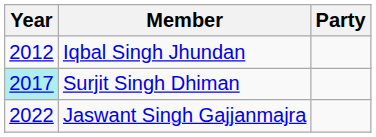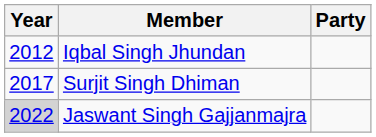(31, 83) paleturquoise background -> (31, 83) no background
(31, 115) no background -> (31, 115) lightgrey background
